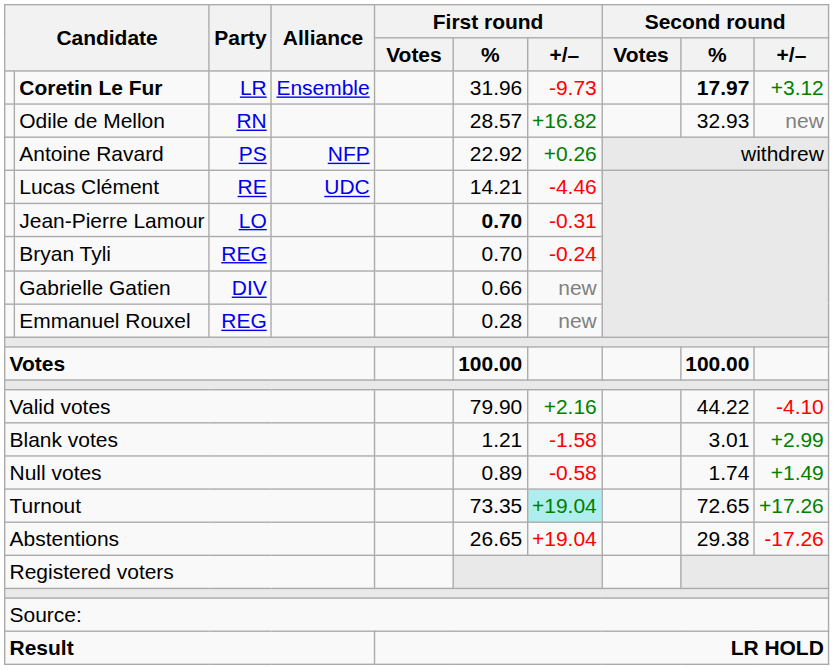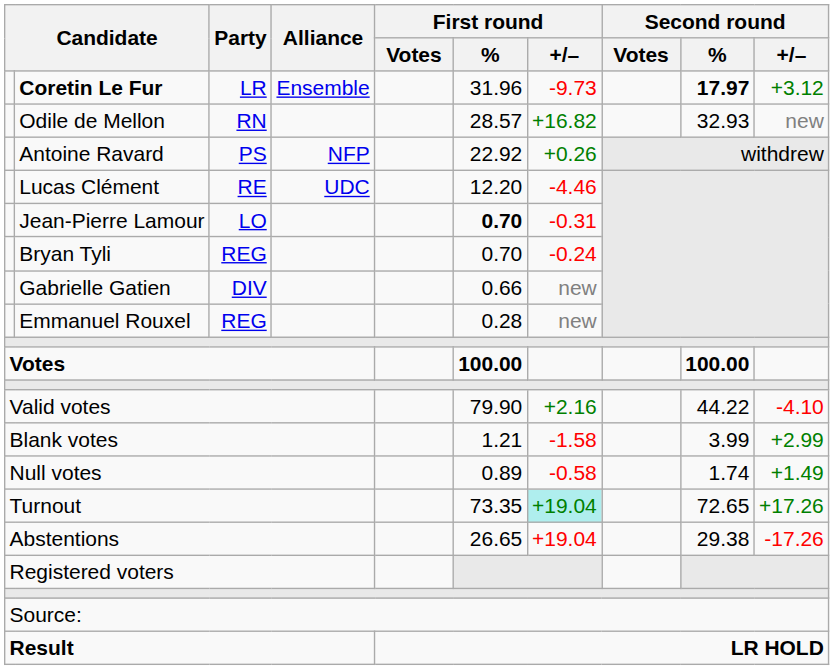(496, 188) 14.21 -> (496, 188) 12.20
(729, 439) 3.01 -> (729, 439) 3.99
